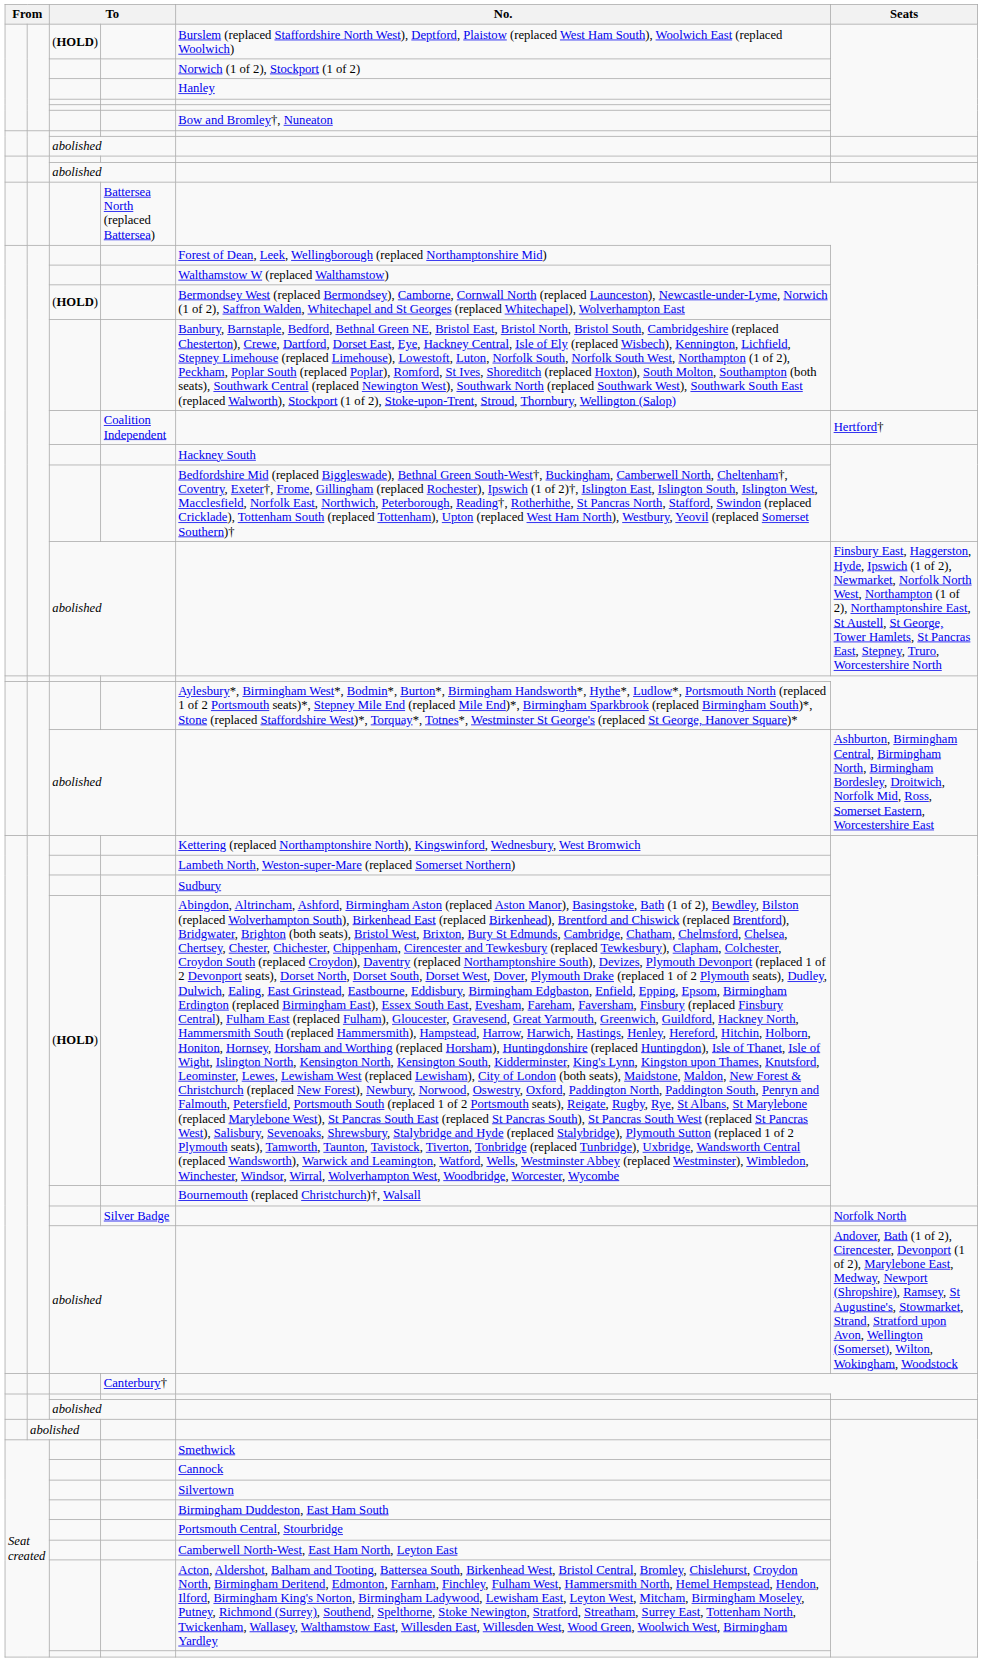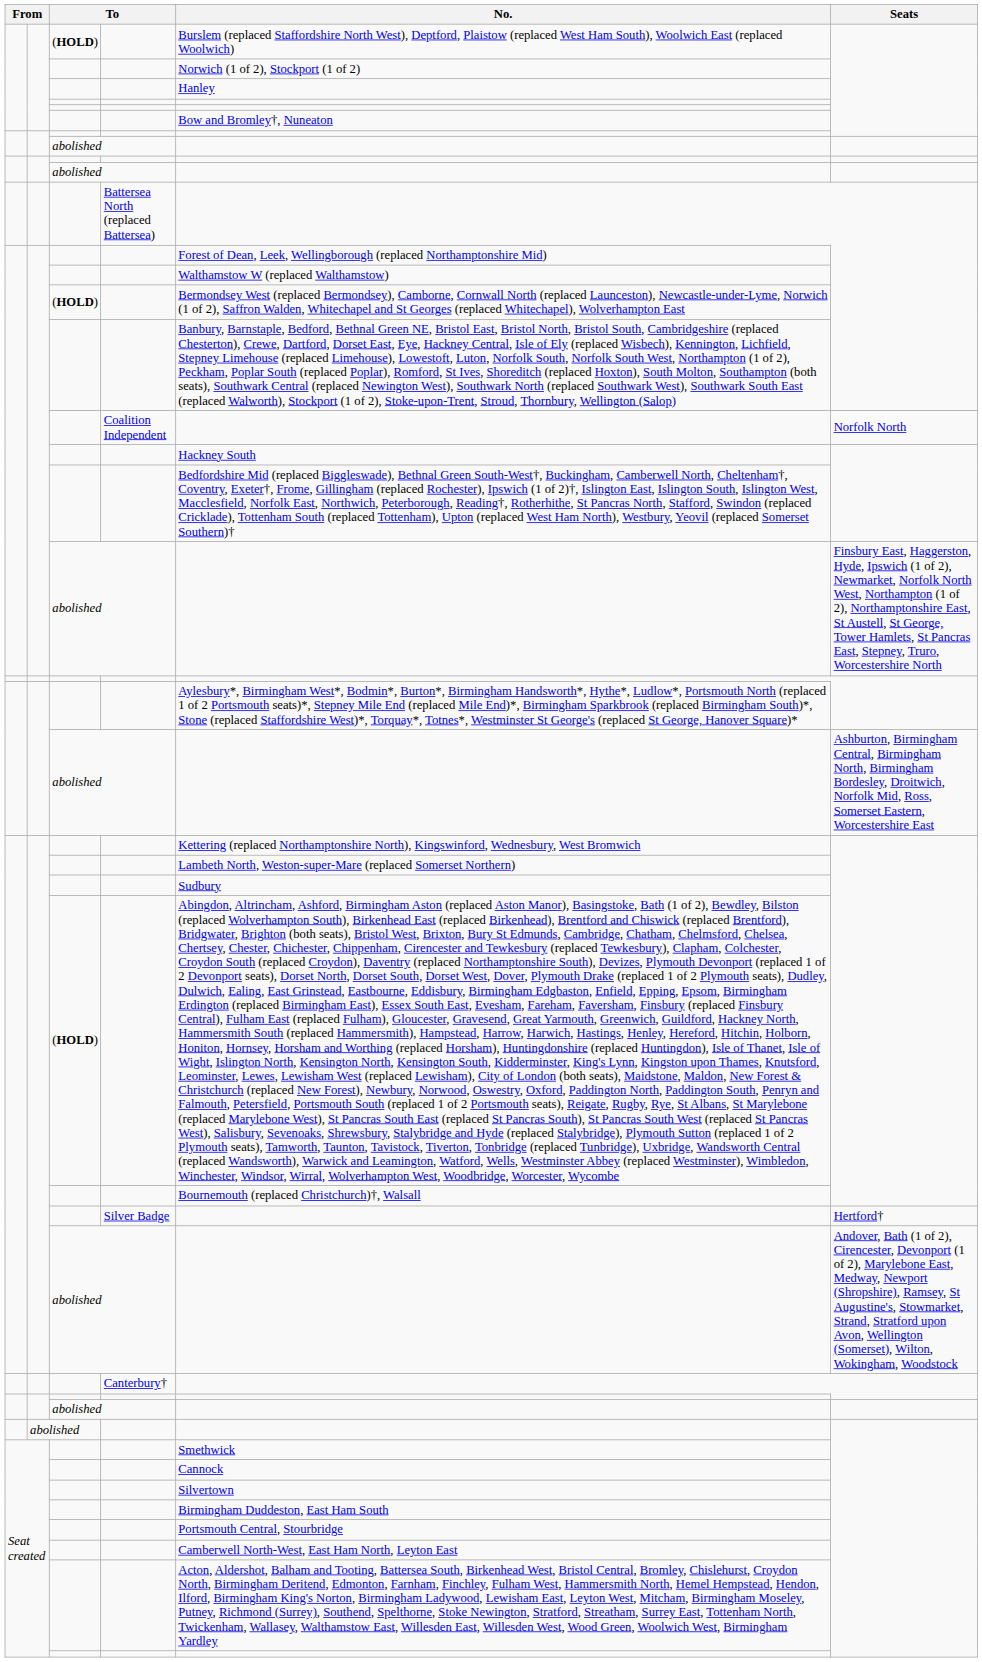(859, 427) Hertford† -> (870, 427) Norfolk North
(870, 1215) Norfolk North -> (859, 1215) Hertford†
